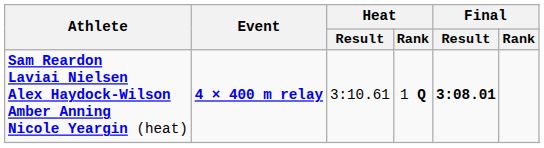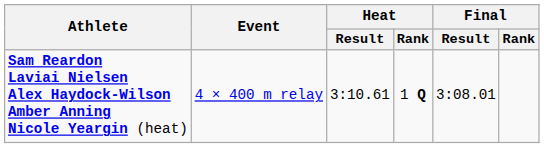(259, 96) bold -> (259, 96) normal
(466, 96) bold -> (466, 96) normal
